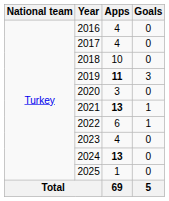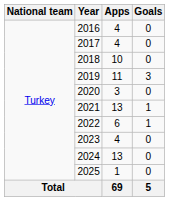(117, 76) bold -> (117, 76) normal
(117, 108) bold -> (117, 108) normal
(117, 156) bold -> (117, 156) normal
